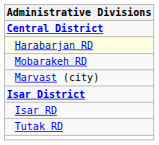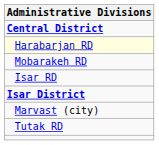(57, 78) Marvast (city) -> (36, 78) Isar RD
(36, 110) Isar RD -> (57, 110) Marvast (city)
